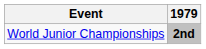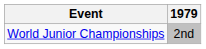(184, 33) bold -> (184, 33) normal
